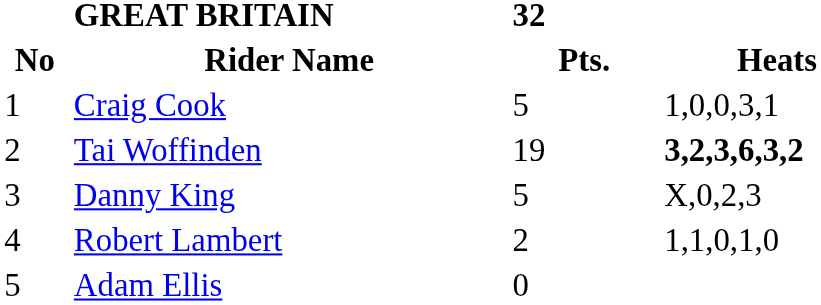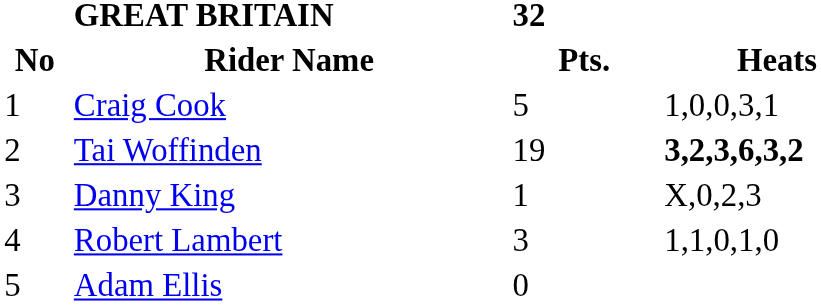(521, 195) 5 -> (521, 195) 1
(521, 240) 2 -> (521, 240) 3
